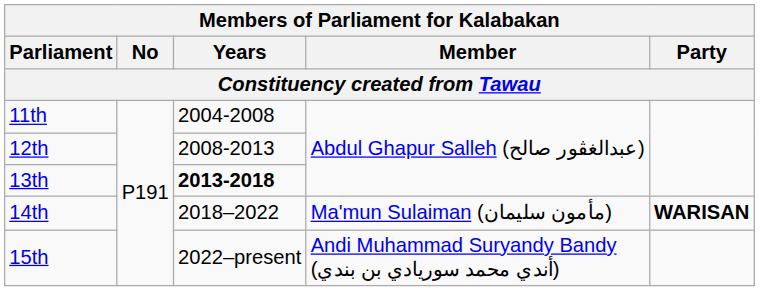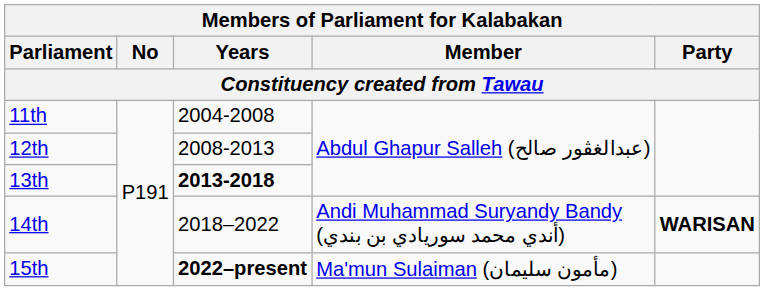(461, 213) Ma'mun Sulaiman (مأمون سليمان) -> (469, 224) Andi Muhammad Suryandy Bandy (أندي محمد سوريادي بن بندي)
(240, 257) normal -> (242, 268) bold
(464, 257) Andi Muhammad Suryandy Bandy (أندي محمد سوريادي بن بندي) -> (467, 269) Ma'mun Sulaiman (مأمون سليمان)
